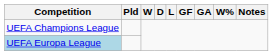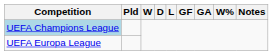(63, 27) no background -> (63, 27) lightblue background
(54, 43) lightblue background -> (54, 43) no background
